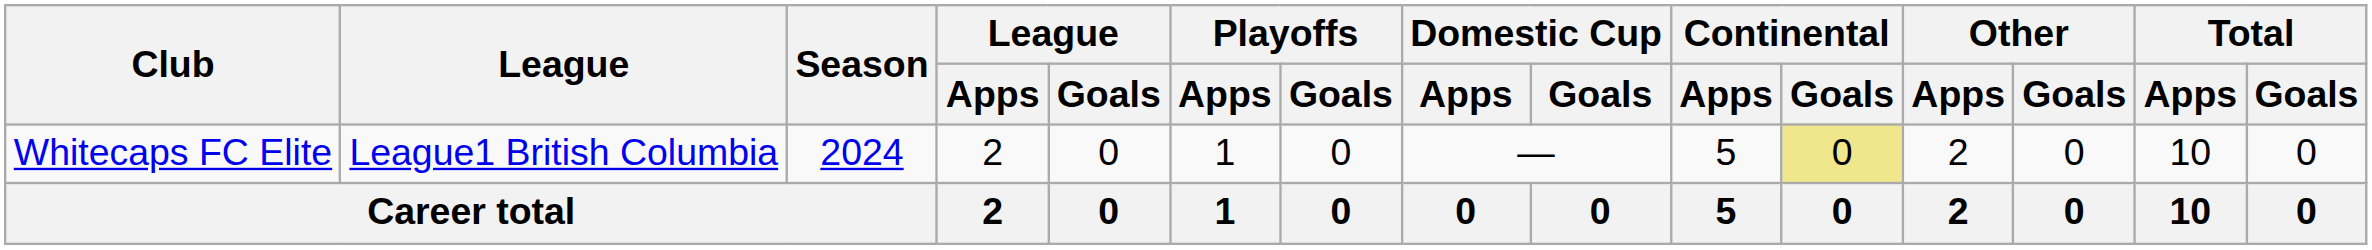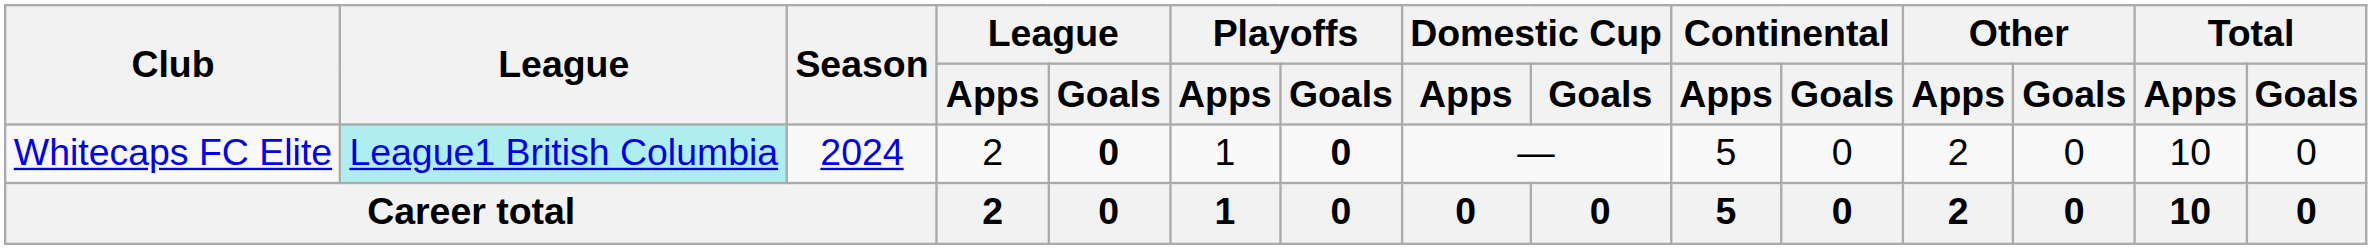(564, 152) no background -> (564, 152) paleturquoise background
(1109, 152) normal -> (1109, 152) bold
(1341, 152) normal -> (1341, 152) bold
(1842, 152) khaki background -> (1842, 152) no background
